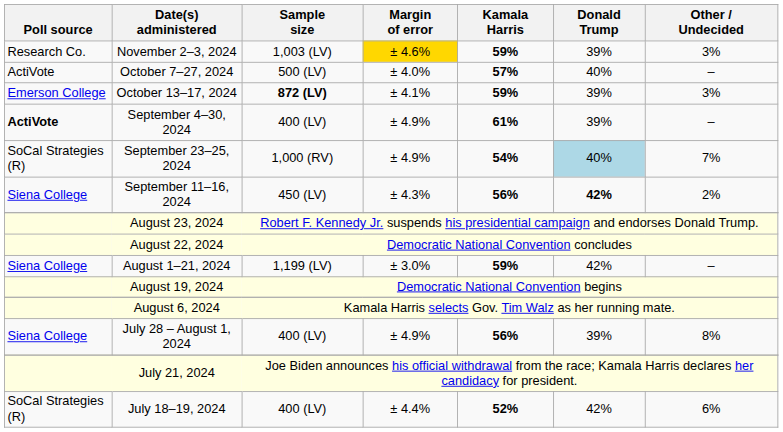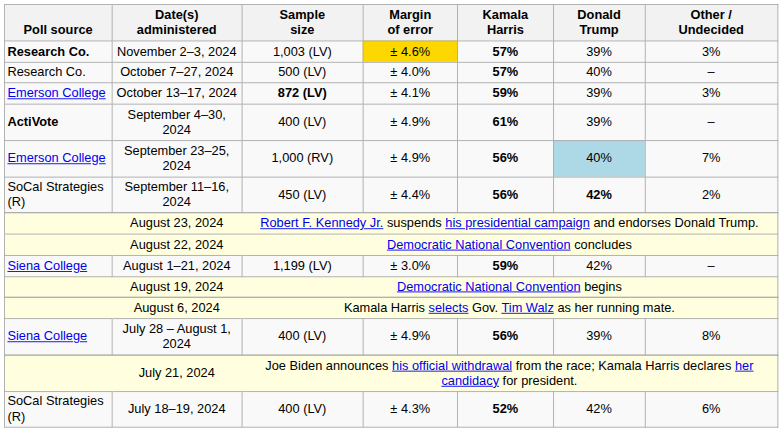(47, 51) normal -> (48, 51) bold
(505, 51) 59% -> (505, 51) 57%
(31, 72) ActiVote -> (47, 72) Research Co.
(56, 158) SoCal Strategies (R) -> (57, 158) Emerson College
(505, 158) 54% -> (505, 158) 56%
(47, 195) Siena College -> (56, 195) SoCal Strategies (R)
(410, 195) ± 4.3% -> (410, 195) ± 4.4%
(410, 409) ± 4.4% -> (410, 409) ± 4.3%
